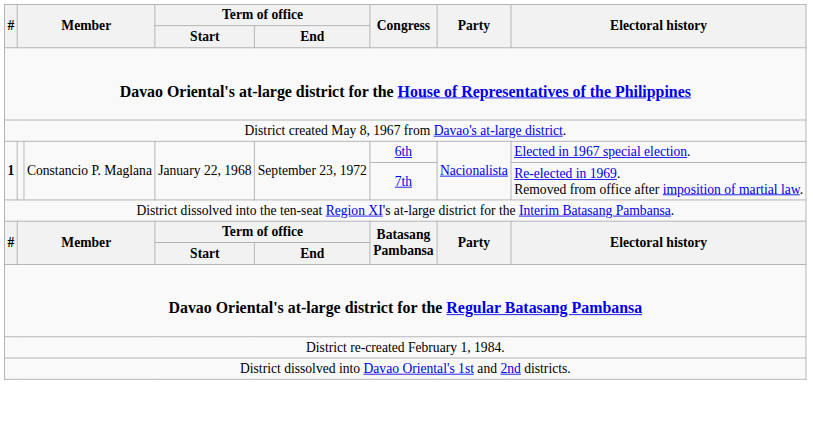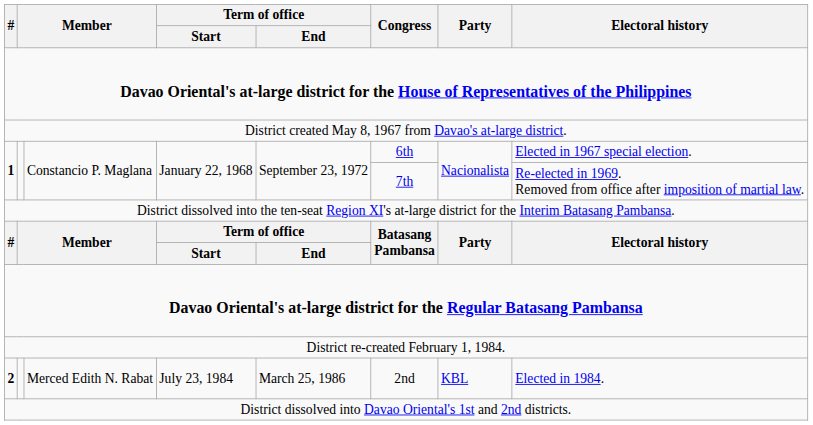+ row: (11, 378)
